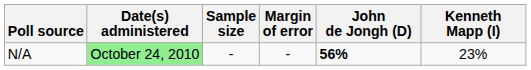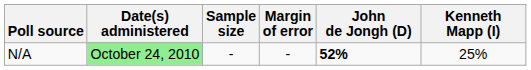(334, 54) 56% -> (334, 54) 52%
(473, 54) 23% -> (473, 54) 25%
